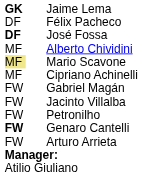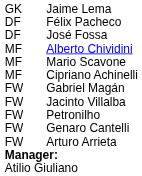(14, 9) bold -> (13, 9) normal
(13, 35) bold -> (13, 35) normal
(13, 62) khaki background -> (13, 62) no background
(14, 128) bold -> (14, 128) normal
